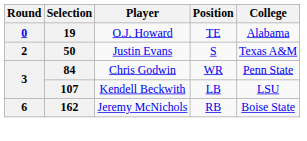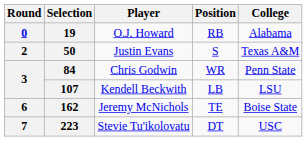(213, 32) TE -> (215, 32) RB
(213, 107) RB -> (215, 107) TE
+ row: (69, 126)
